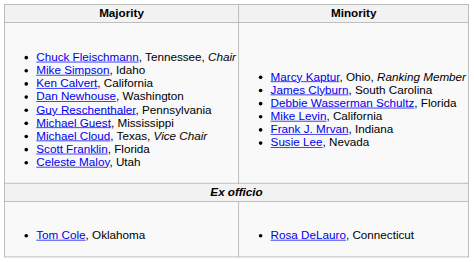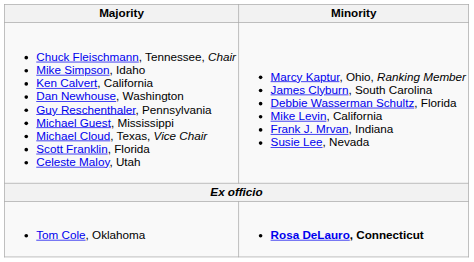(354, 236) normal -> (354, 236) bold
